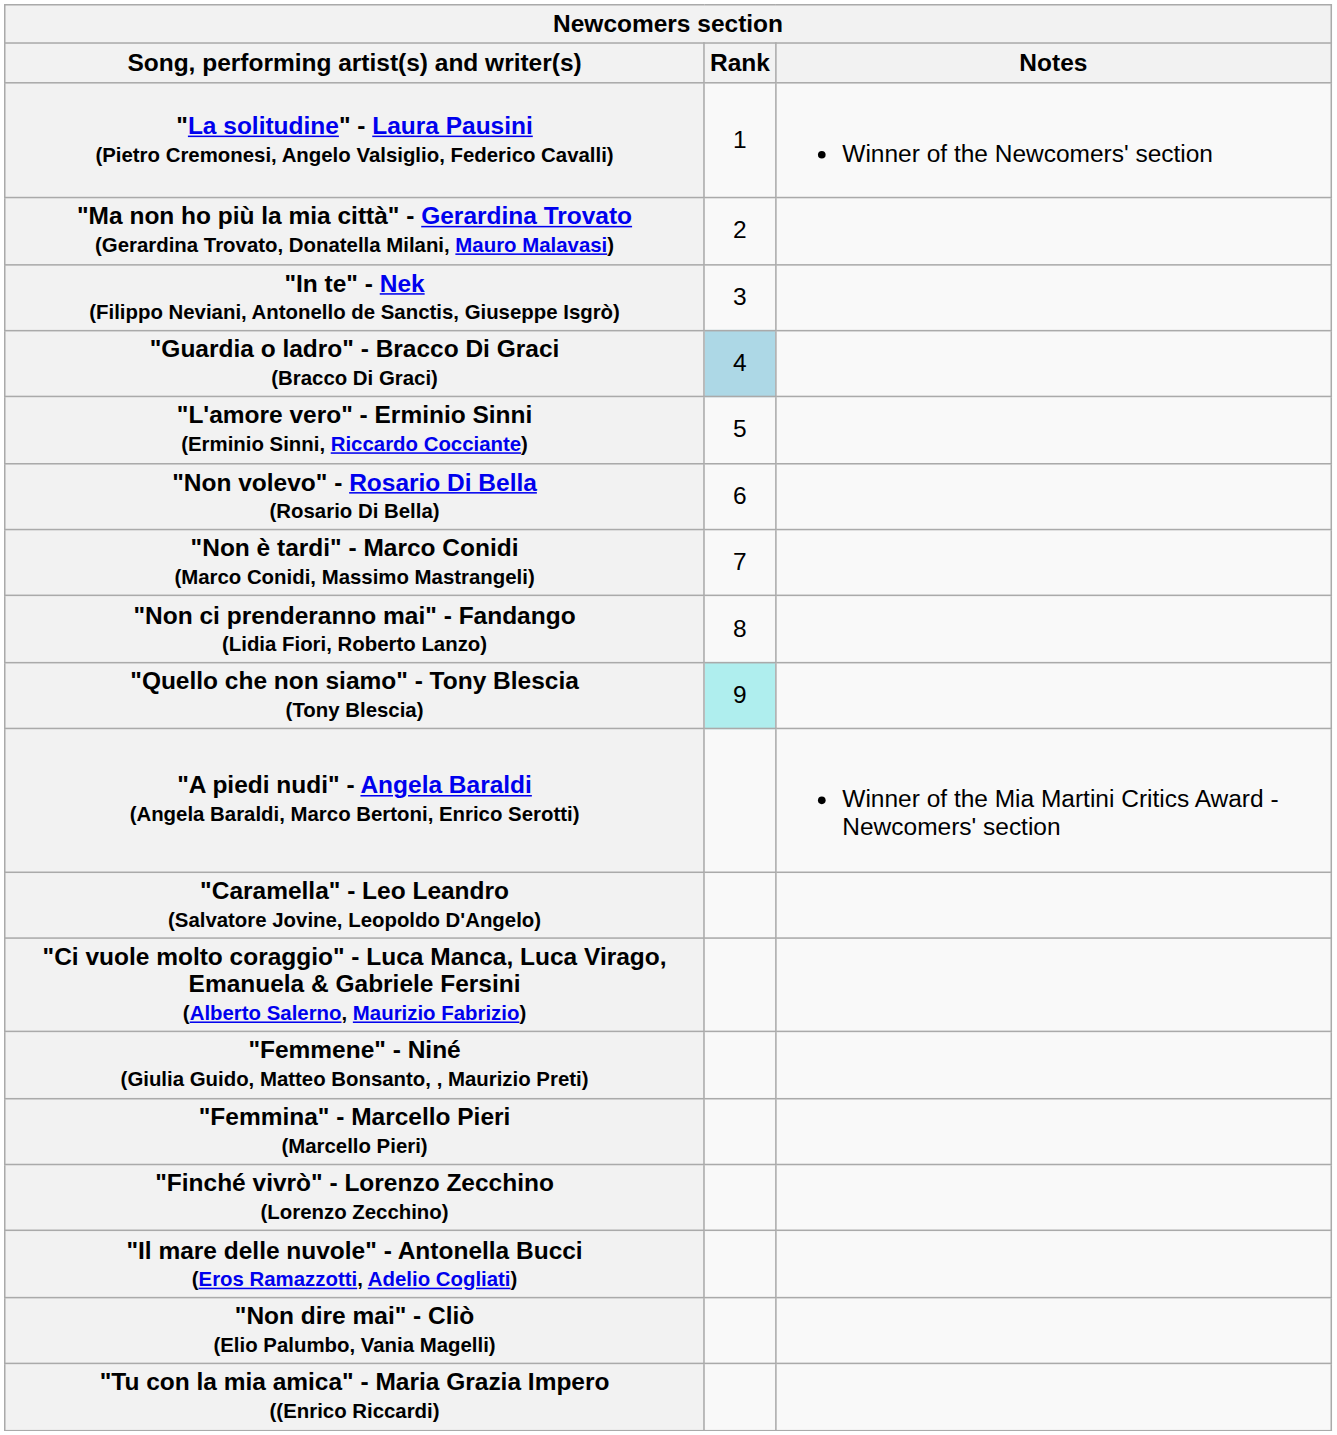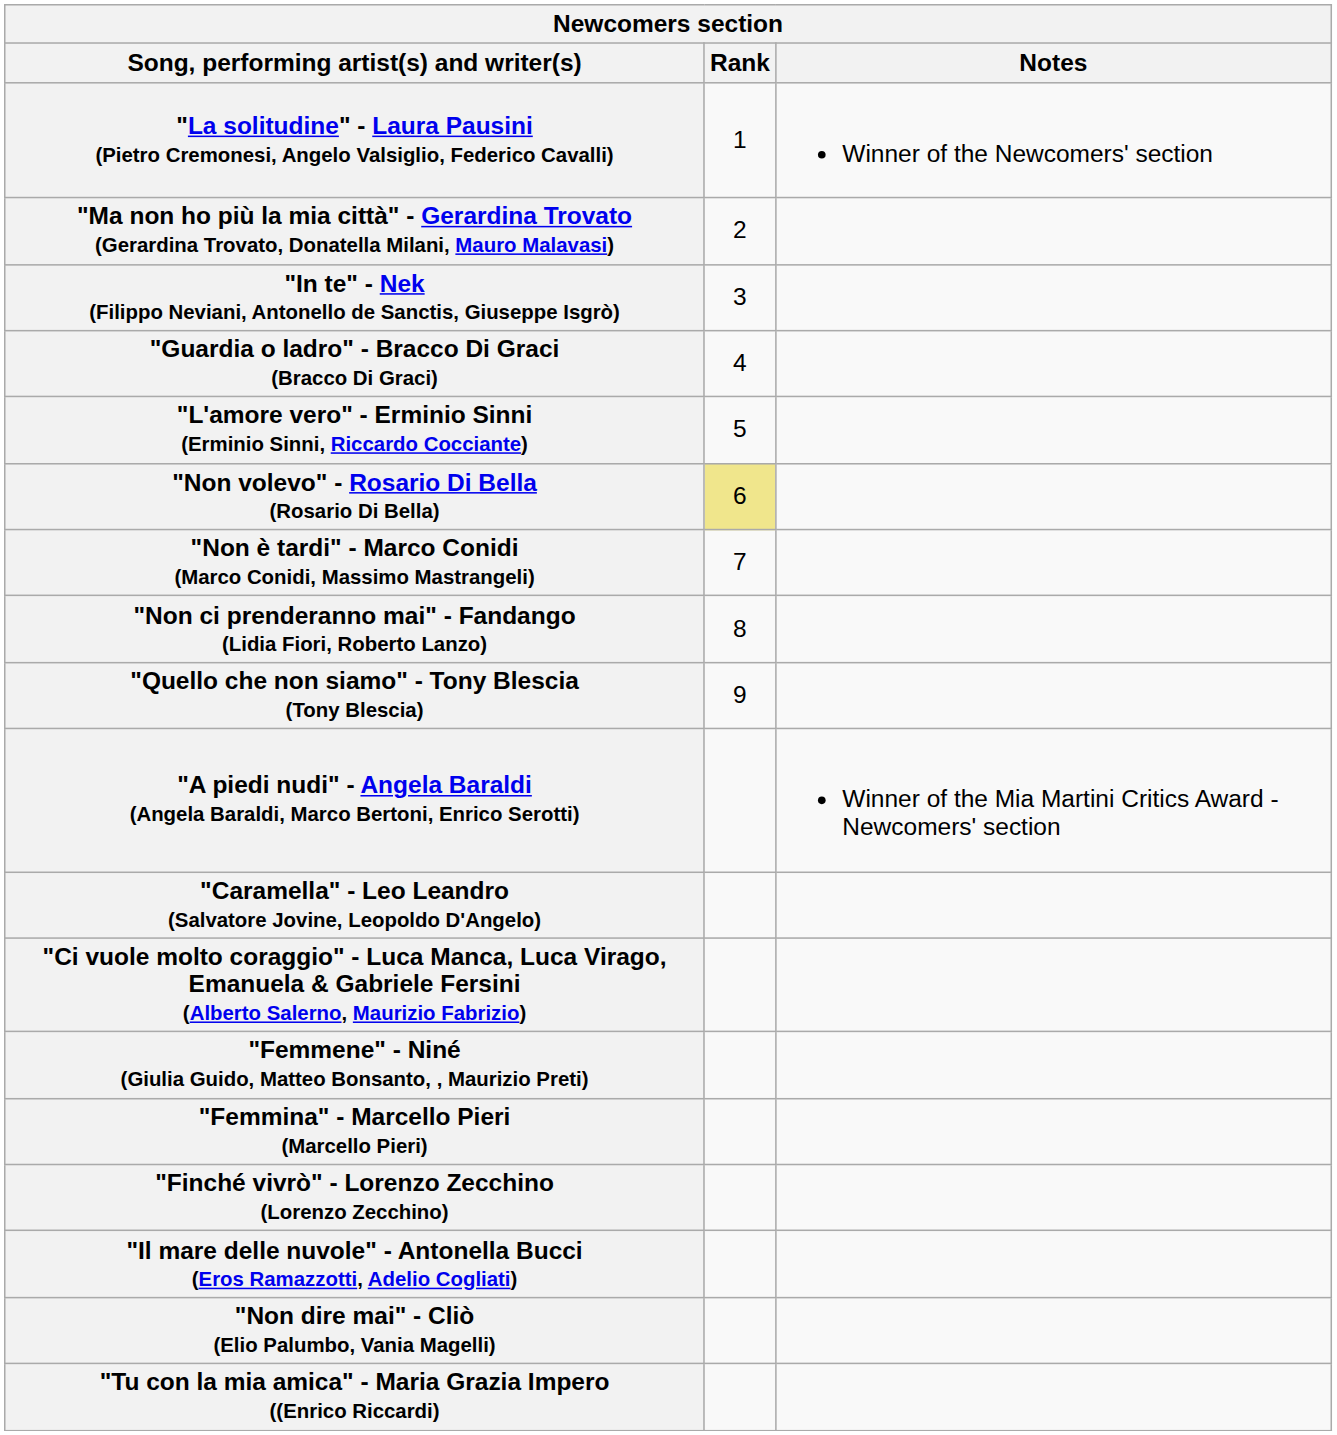(740, 363) lightblue background -> (740, 363) no background
(740, 496) no background -> (740, 496) khaki background
(740, 695) paleturquoise background -> (740, 695) no background
